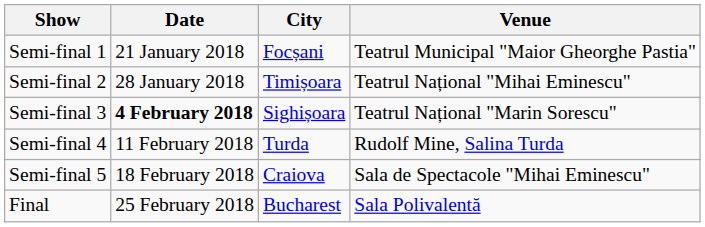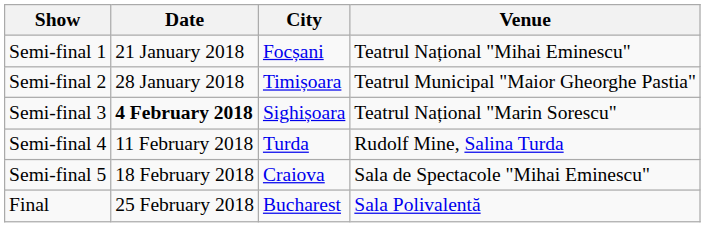(525, 50) Teatrul Municipal "Maior Gheorghe Pastia" -> (493, 50) Teatrul Național "Mihai Eminescu"
(493, 81) Teatrul Național "Mihai Eminescu" -> (525, 81) Teatrul Municipal "Maior Gheorghe Pastia"
